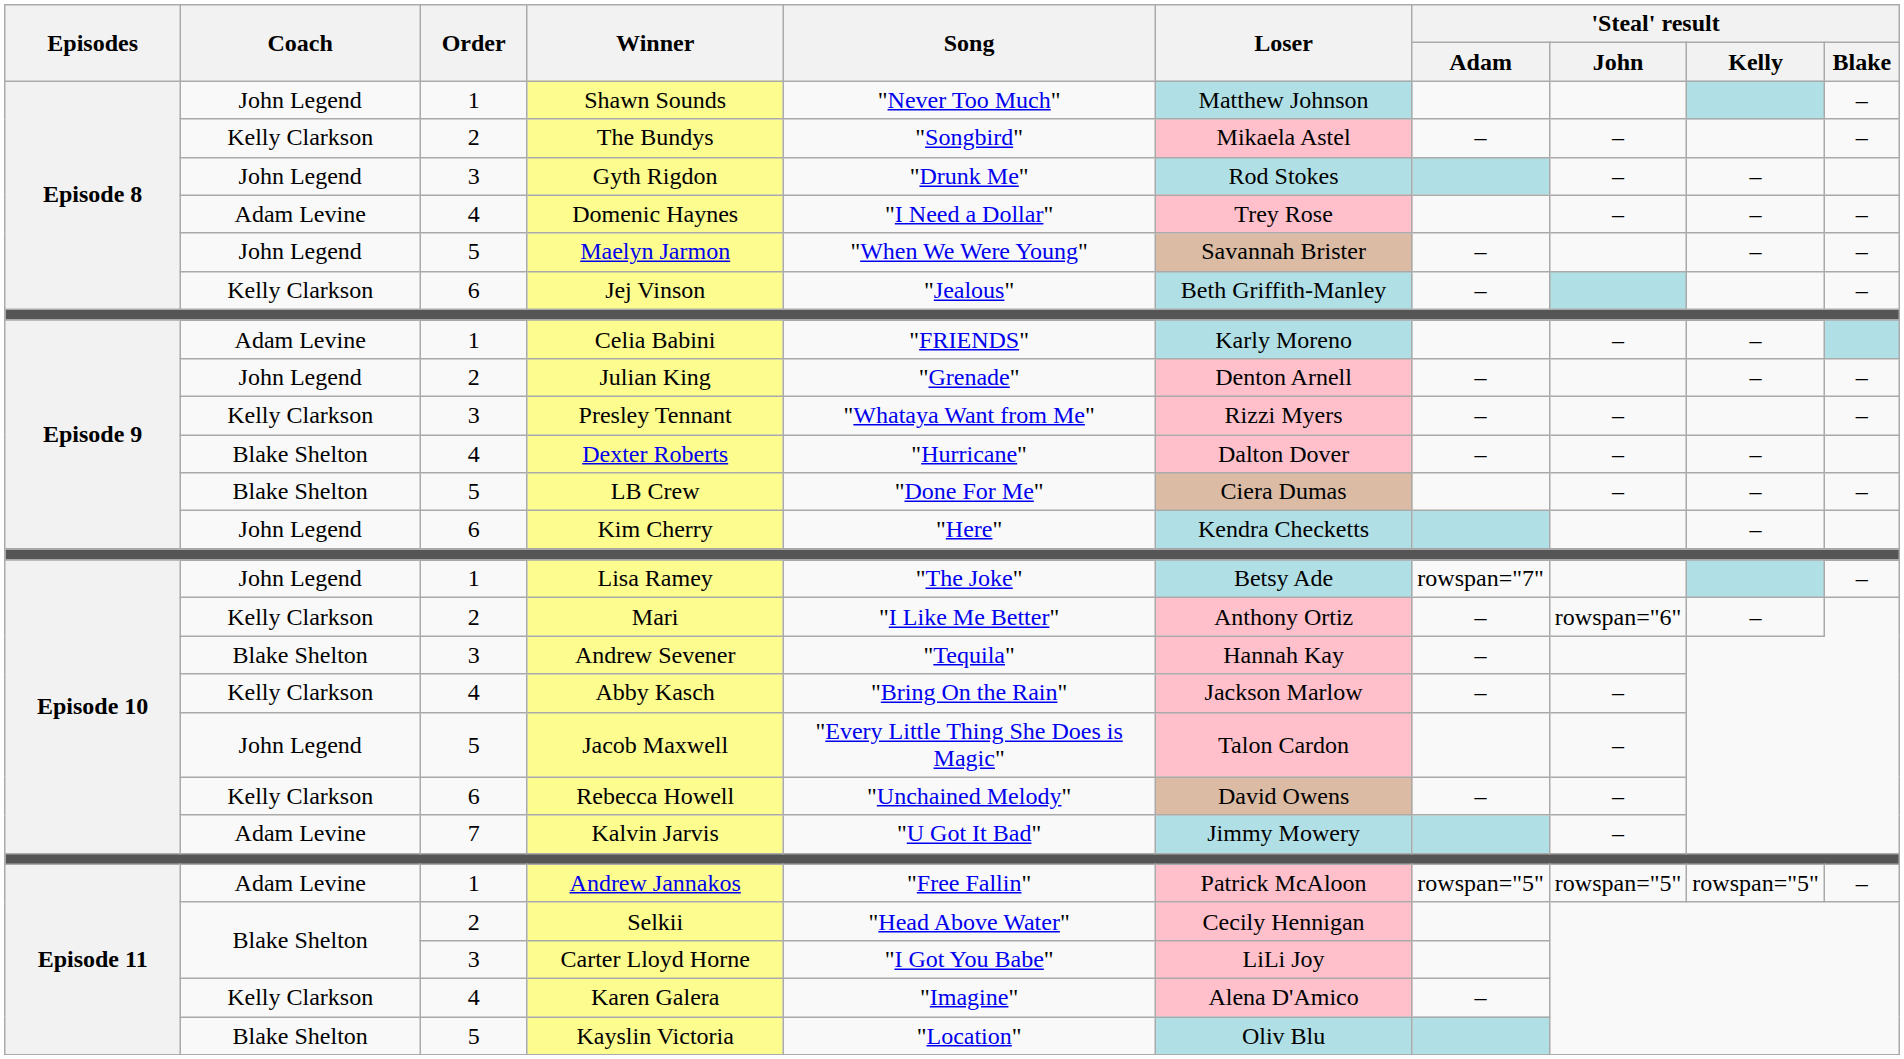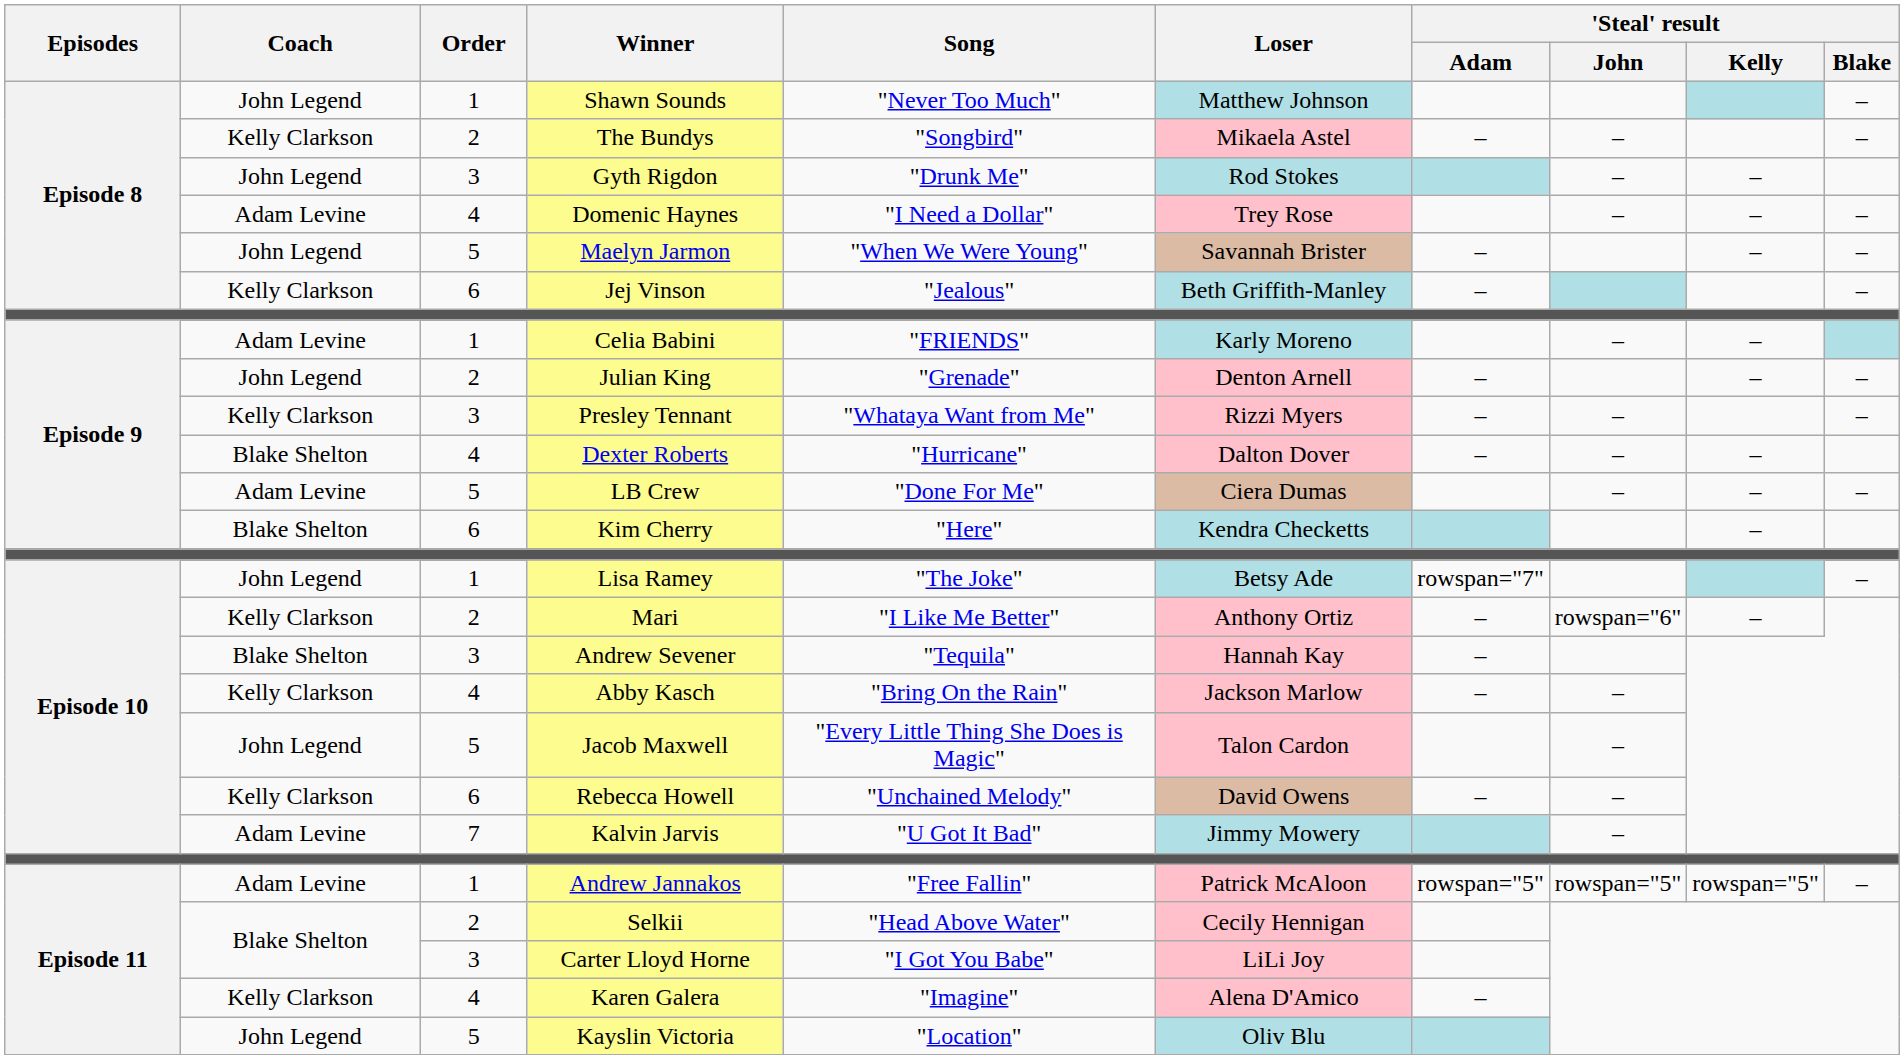(300, 491) Blake Shelton -> (300, 491) Adam Levine
(300, 529) John Legend -> (300, 529) Blake Shelton
(300, 1035) Blake Shelton -> (300, 1035) John Legend
